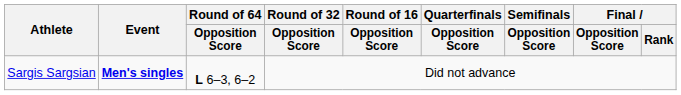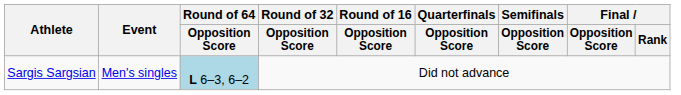(142, 73) bold -> (139, 73) normal
(225, 80) no background -> (219, 80) lightblue background
